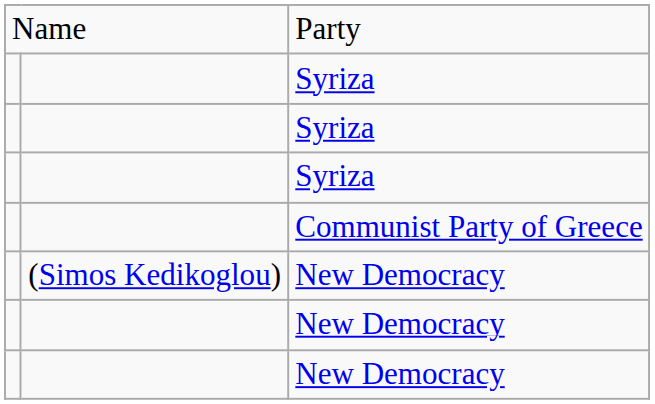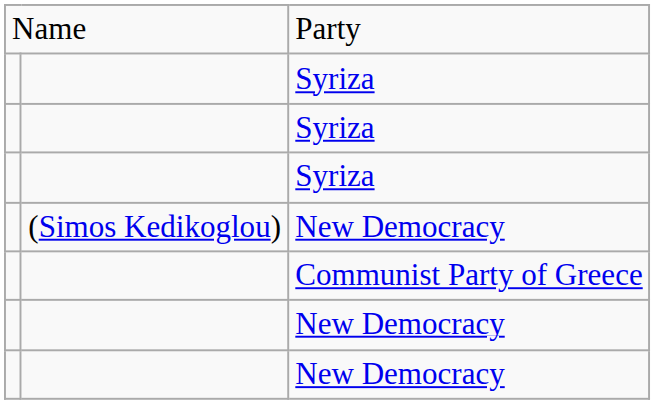rows swapped: (155, 275) <-> (155, 226)
